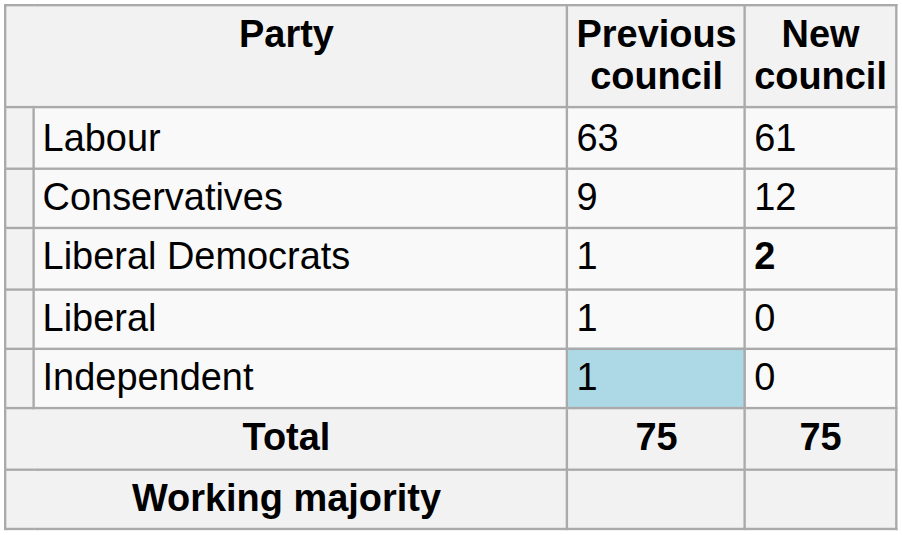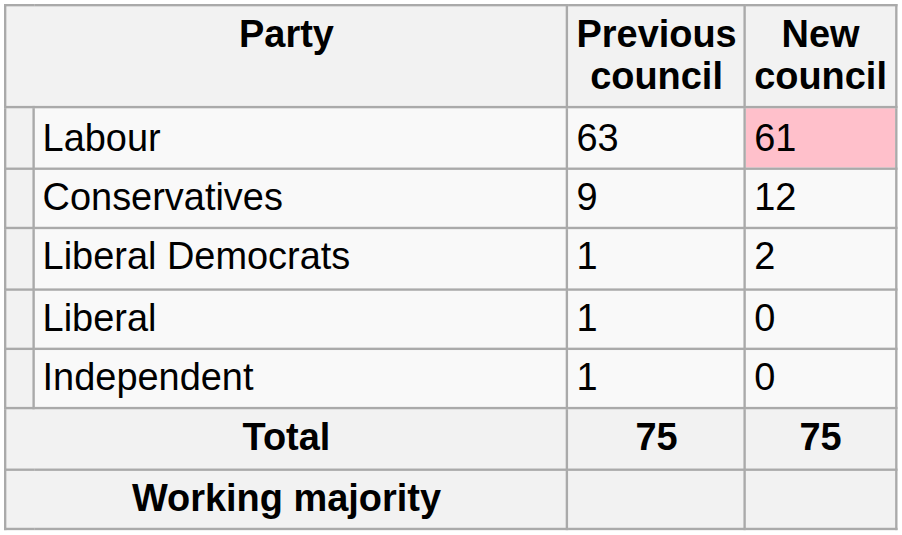(775, 137) no background -> (775, 137) pink background
(765, 257) bold -> (765, 257) normal
(587, 377) lightblue background -> (587, 377) no background
